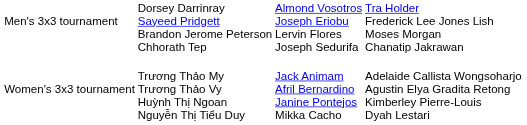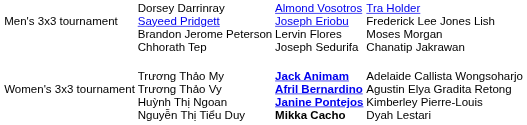(316, 95) normal -> (319, 95) bold
